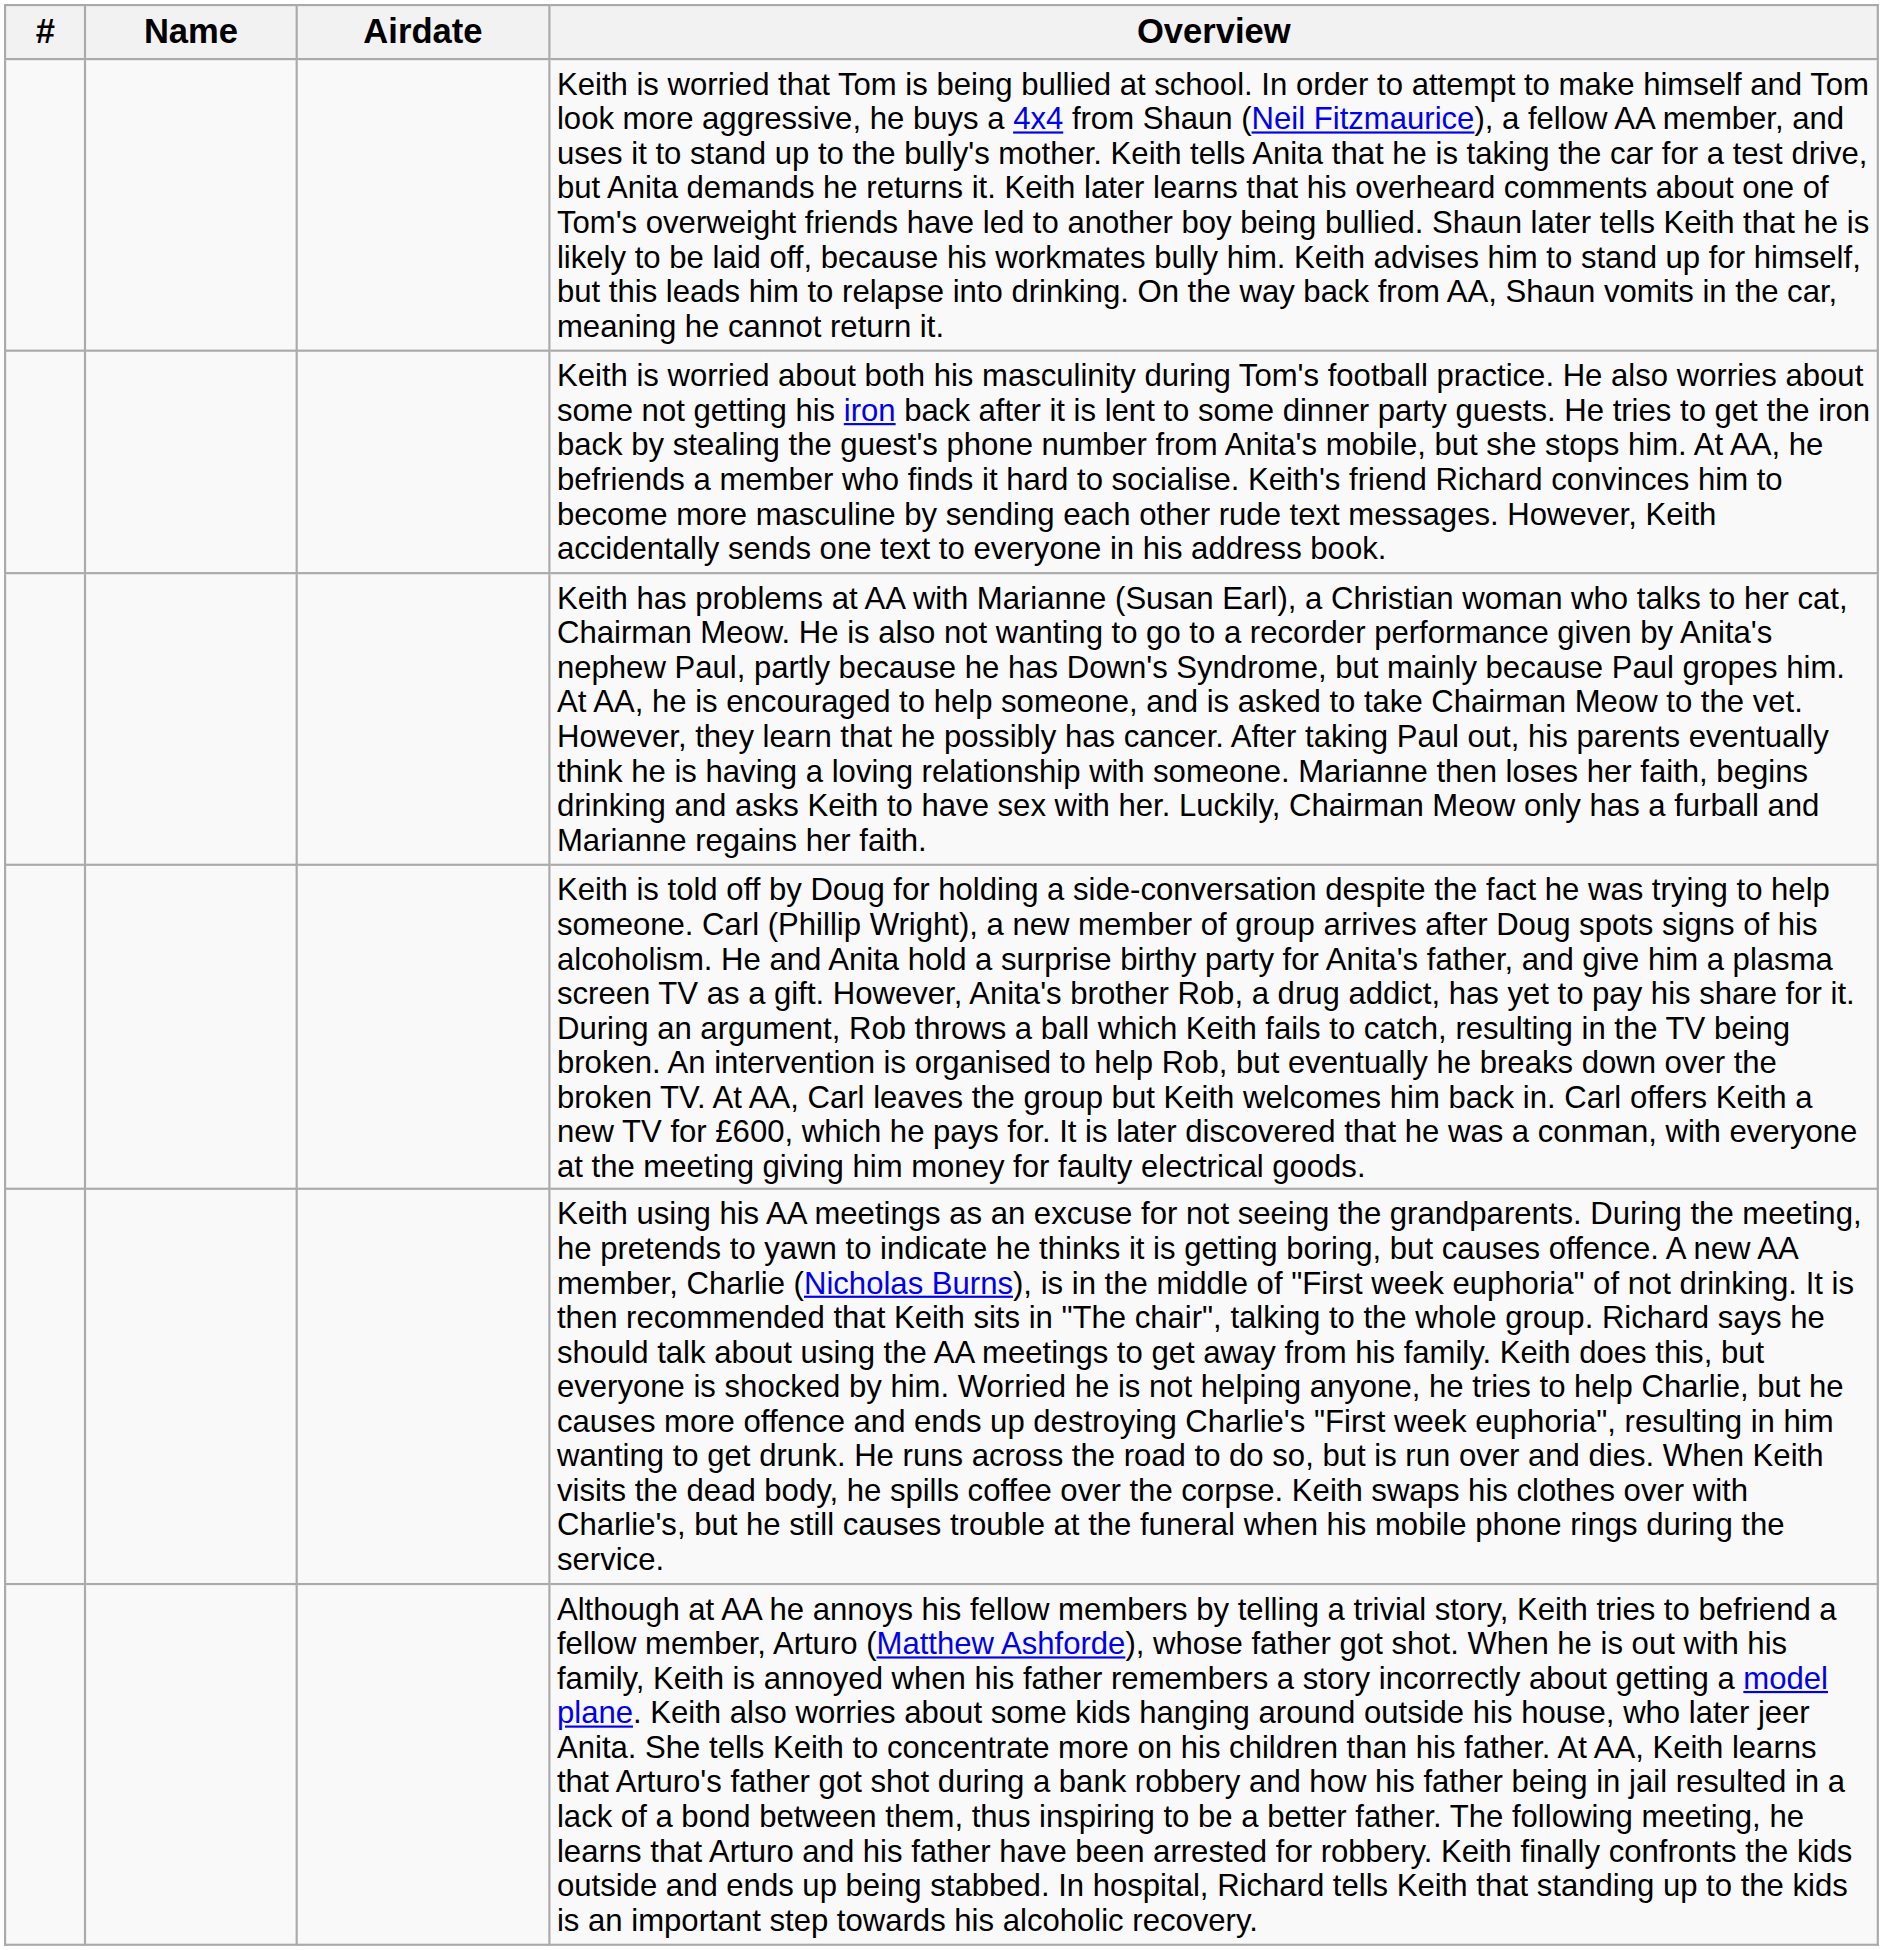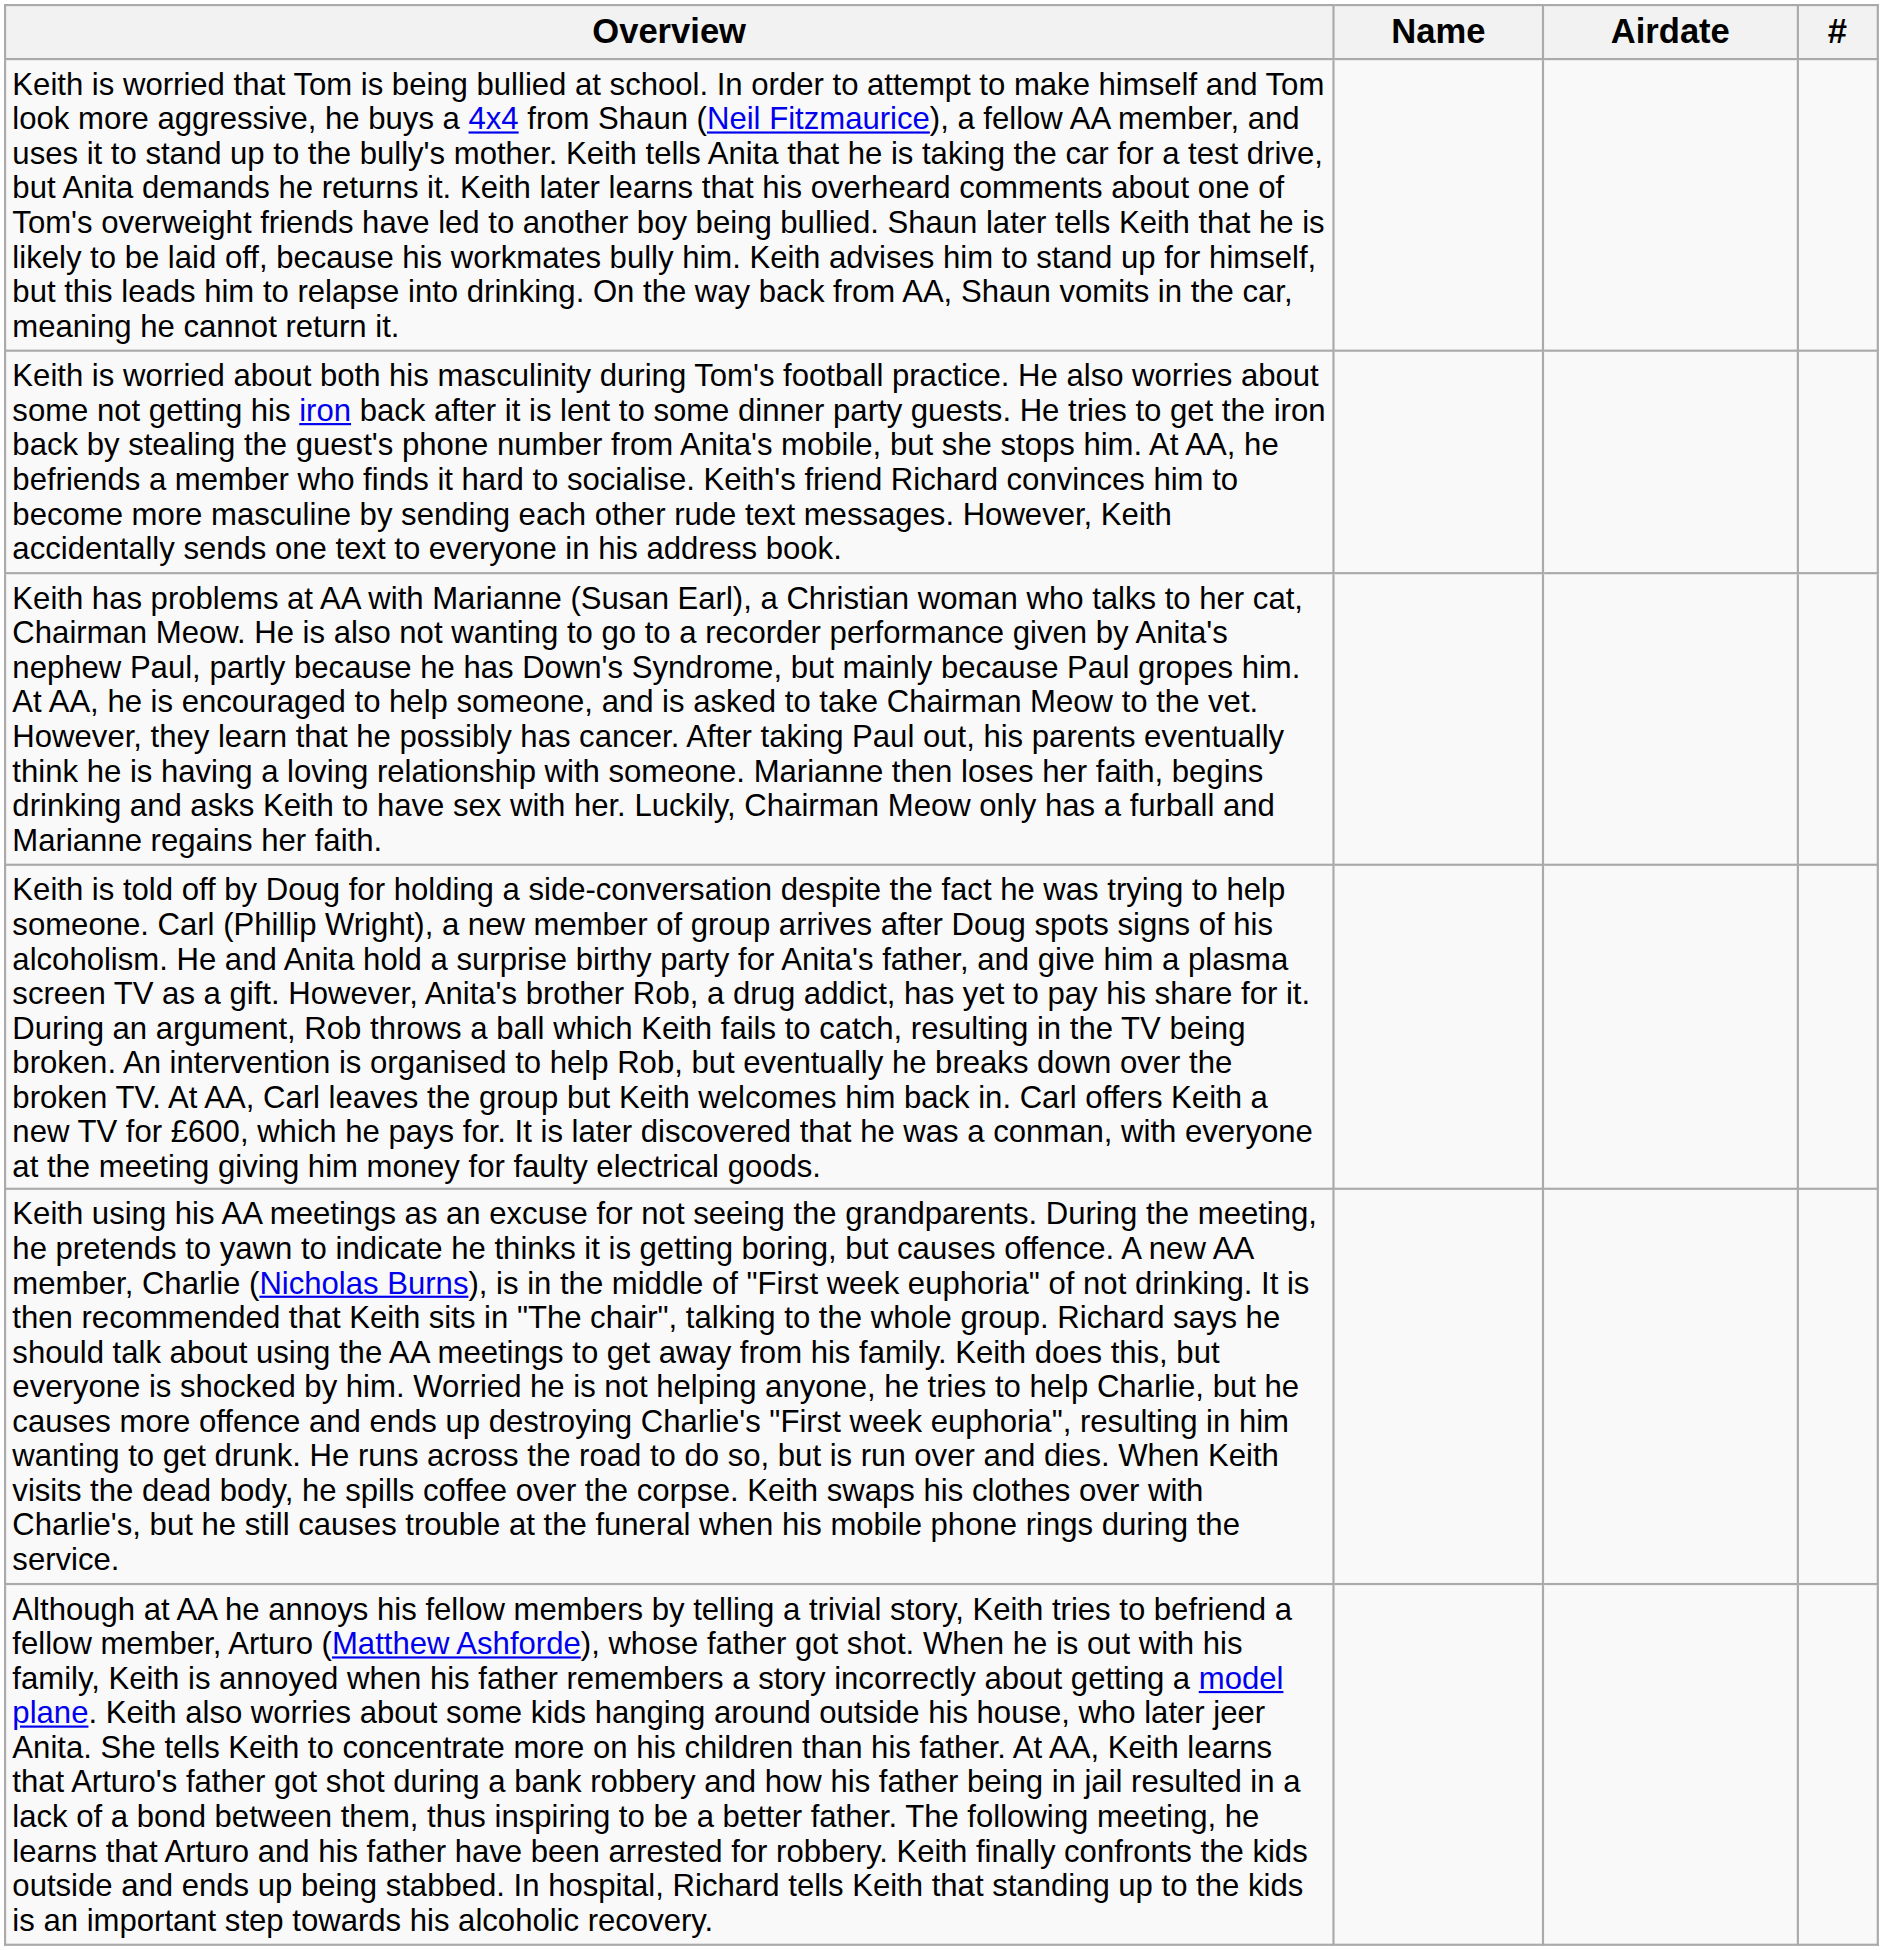columns swapped: (45, 31) <-> (1214, 31)
